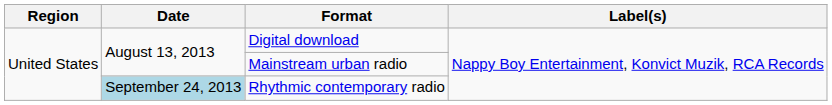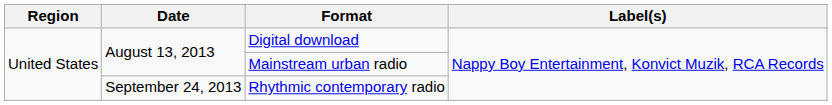(173, 87) lightblue background -> (173, 87) no background
